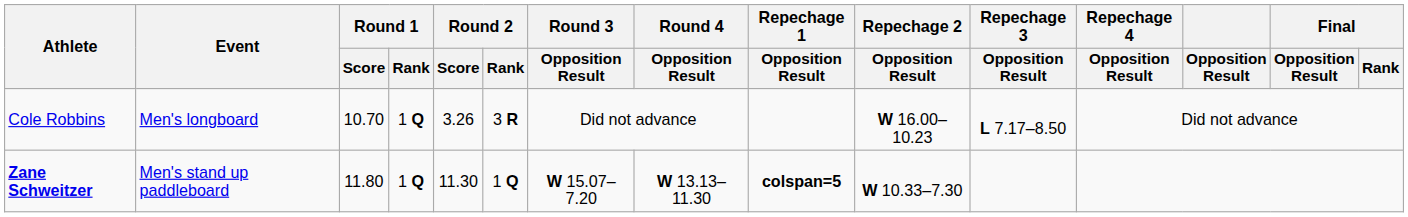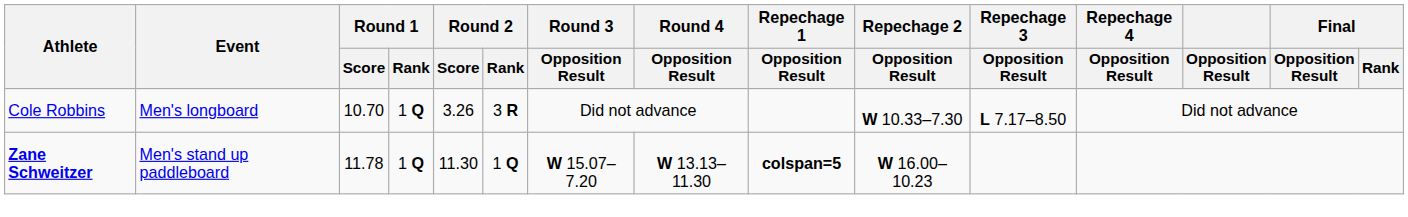(912, 129) W 16.00–10.23 -> (912, 120) W 10.33–7.30
(364, 181) 11.80 -> (364, 163) 11.78
(912, 190) W 10.33–7.30 -> (912, 172) W 16.00–10.23
